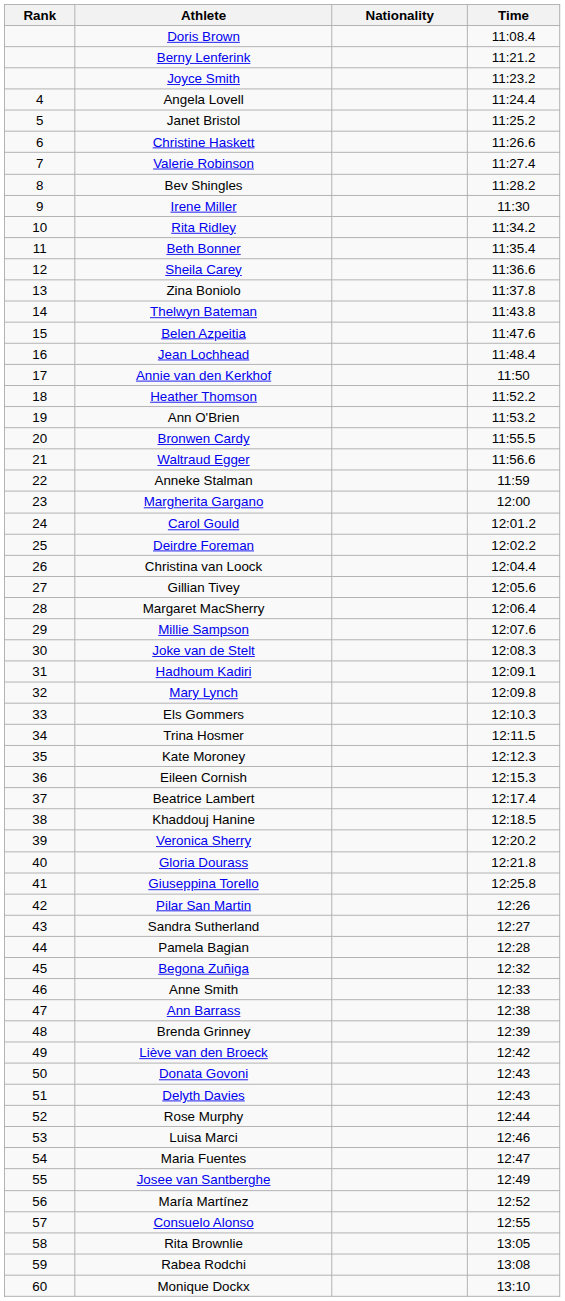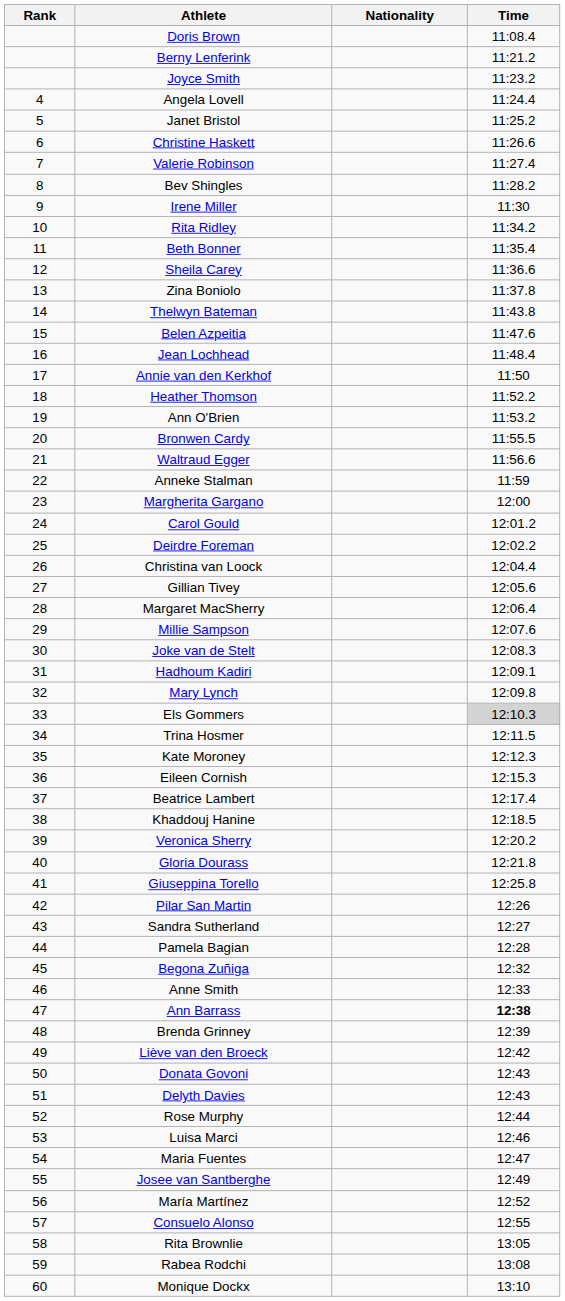(514, 714) no background -> (514, 714) lightgrey background
(514, 1010) normal -> (514, 1010) bold
